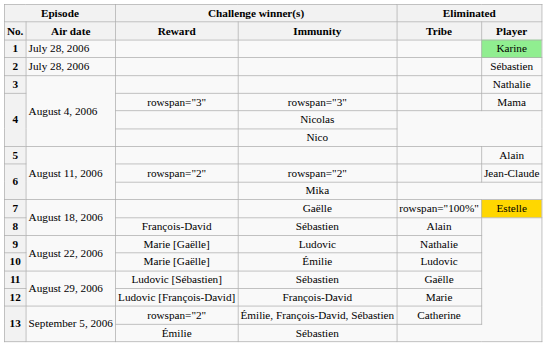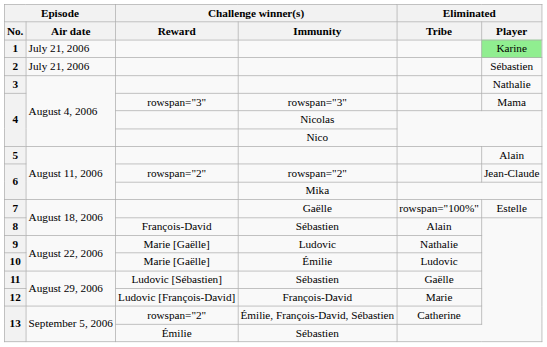(59, 48) July 28, 2006 -> (59, 48) July 21, 2006
(59, 66) July 28, 2006 -> (59, 66) July 21, 2006
(512, 208) gold background -> (512, 208) no background
